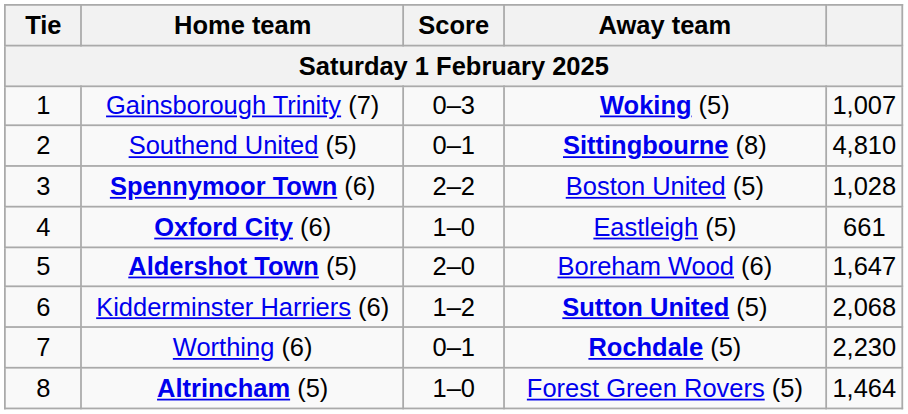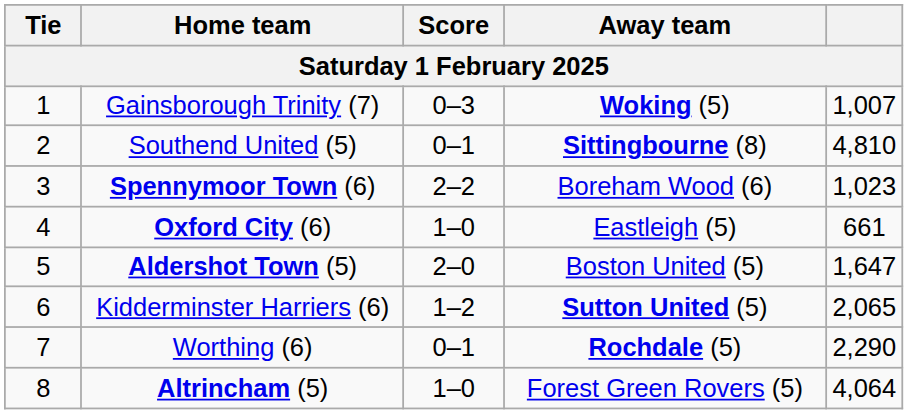(665, 186) Boston United (5) -> (665, 186) Boreham Wood (6)
(864, 186) 1,028 -> (864, 186) 1,023
(665, 267) Boreham Wood (6) -> (665, 267) Boston United (5)
(864, 307) 2,068 -> (864, 307) 2,065
(864, 348) 2,230 -> (864, 348) 2,290
(864, 388) 1,464 -> (864, 388) 4,064
